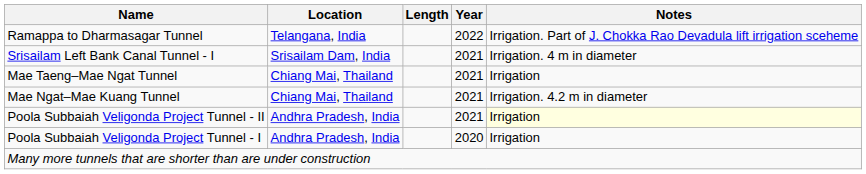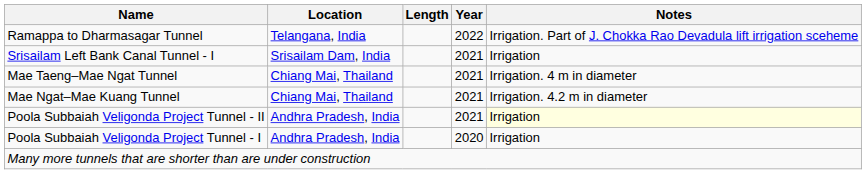(563, 55) Irrigation. 4 m in diameter -> (515, 55) Irrigation
(515, 76) Irrigation -> (563, 76) Irrigation. 4 m in diameter
